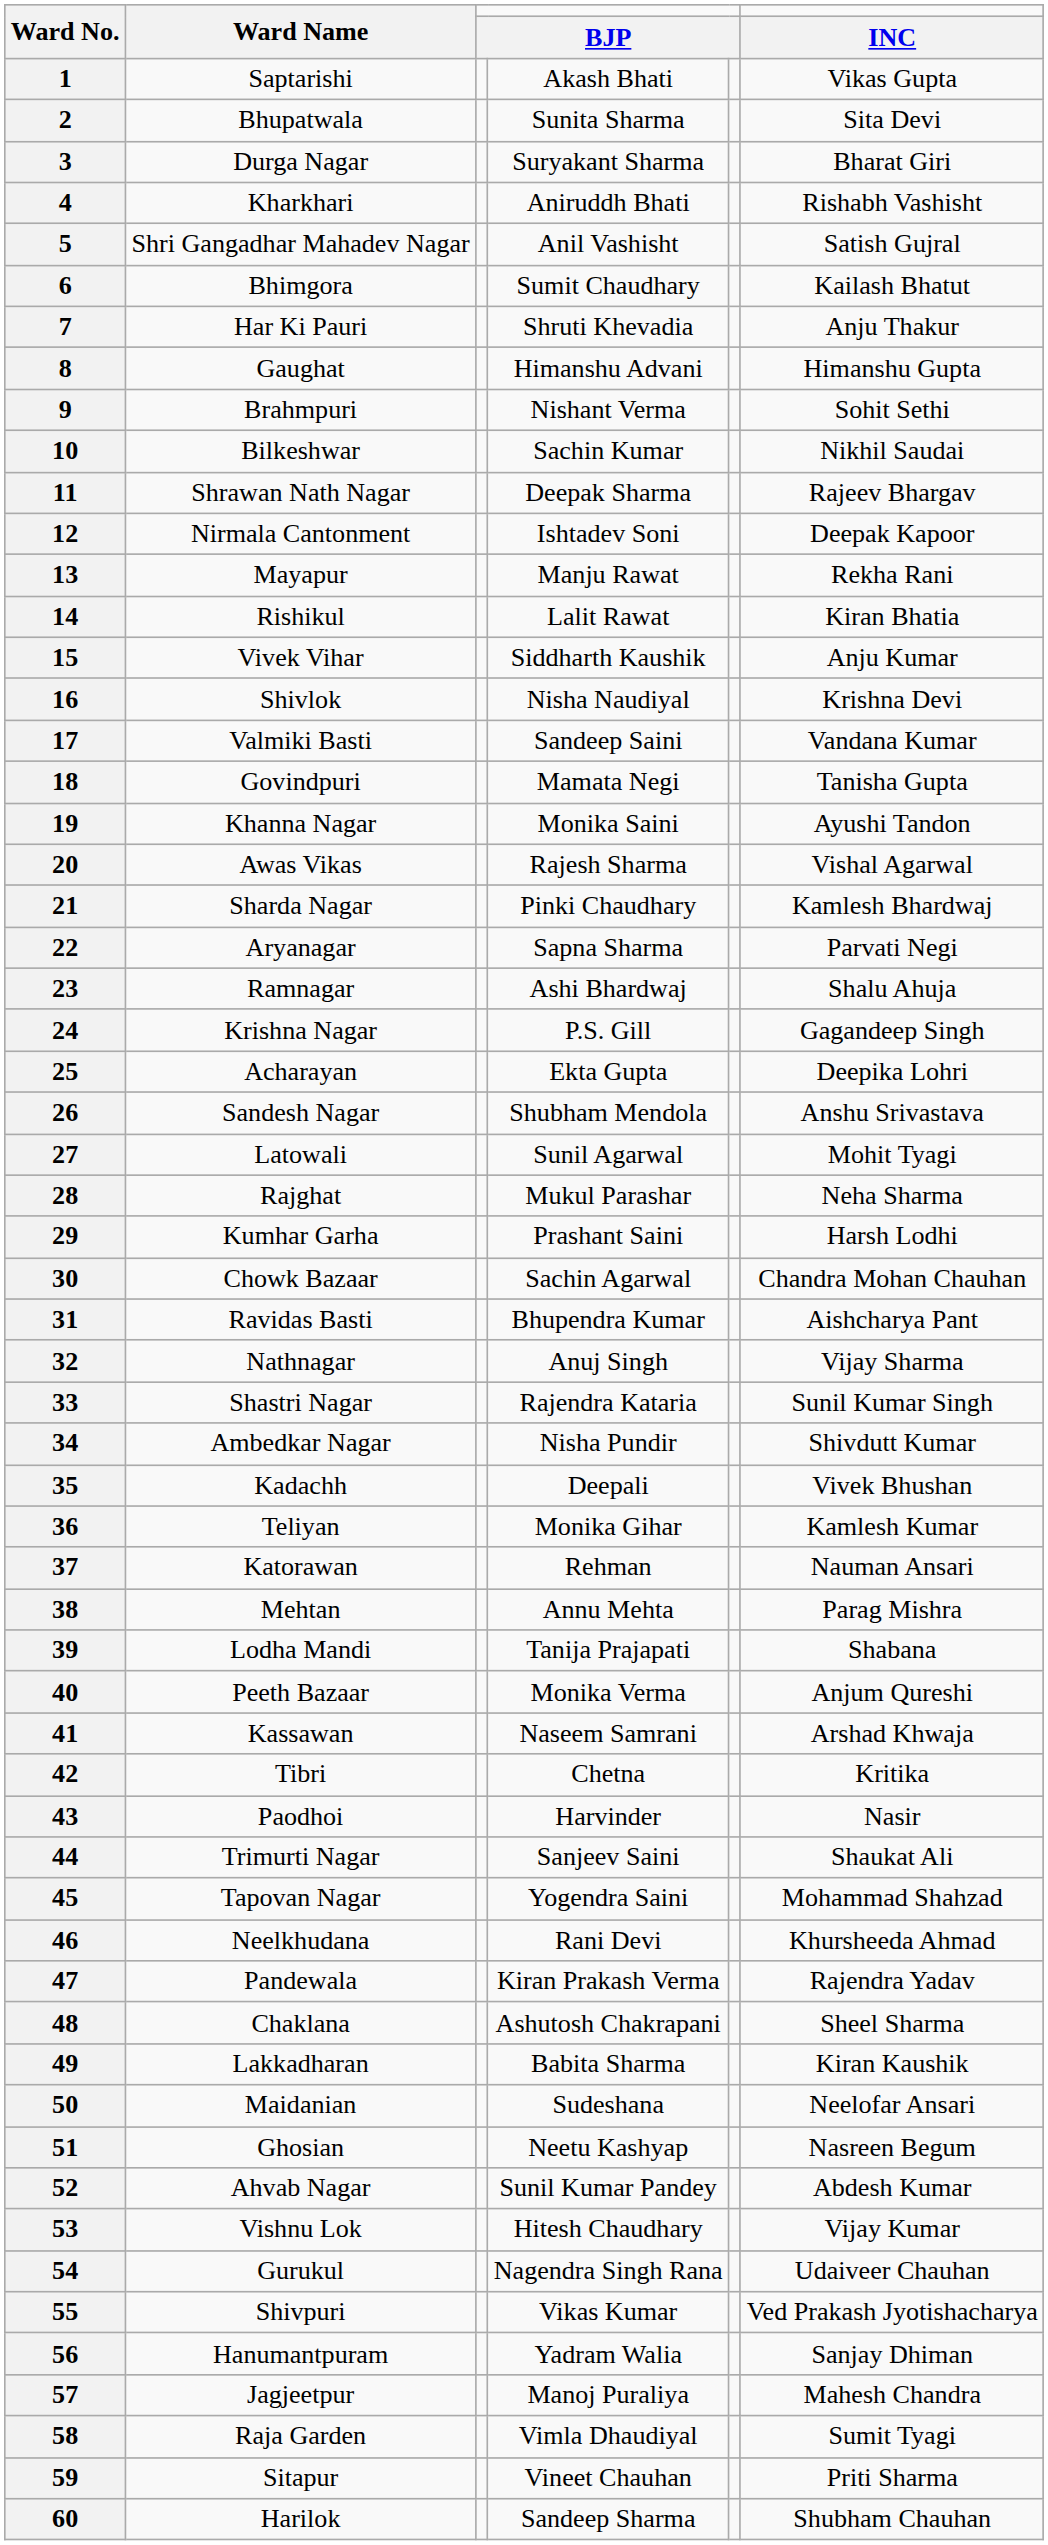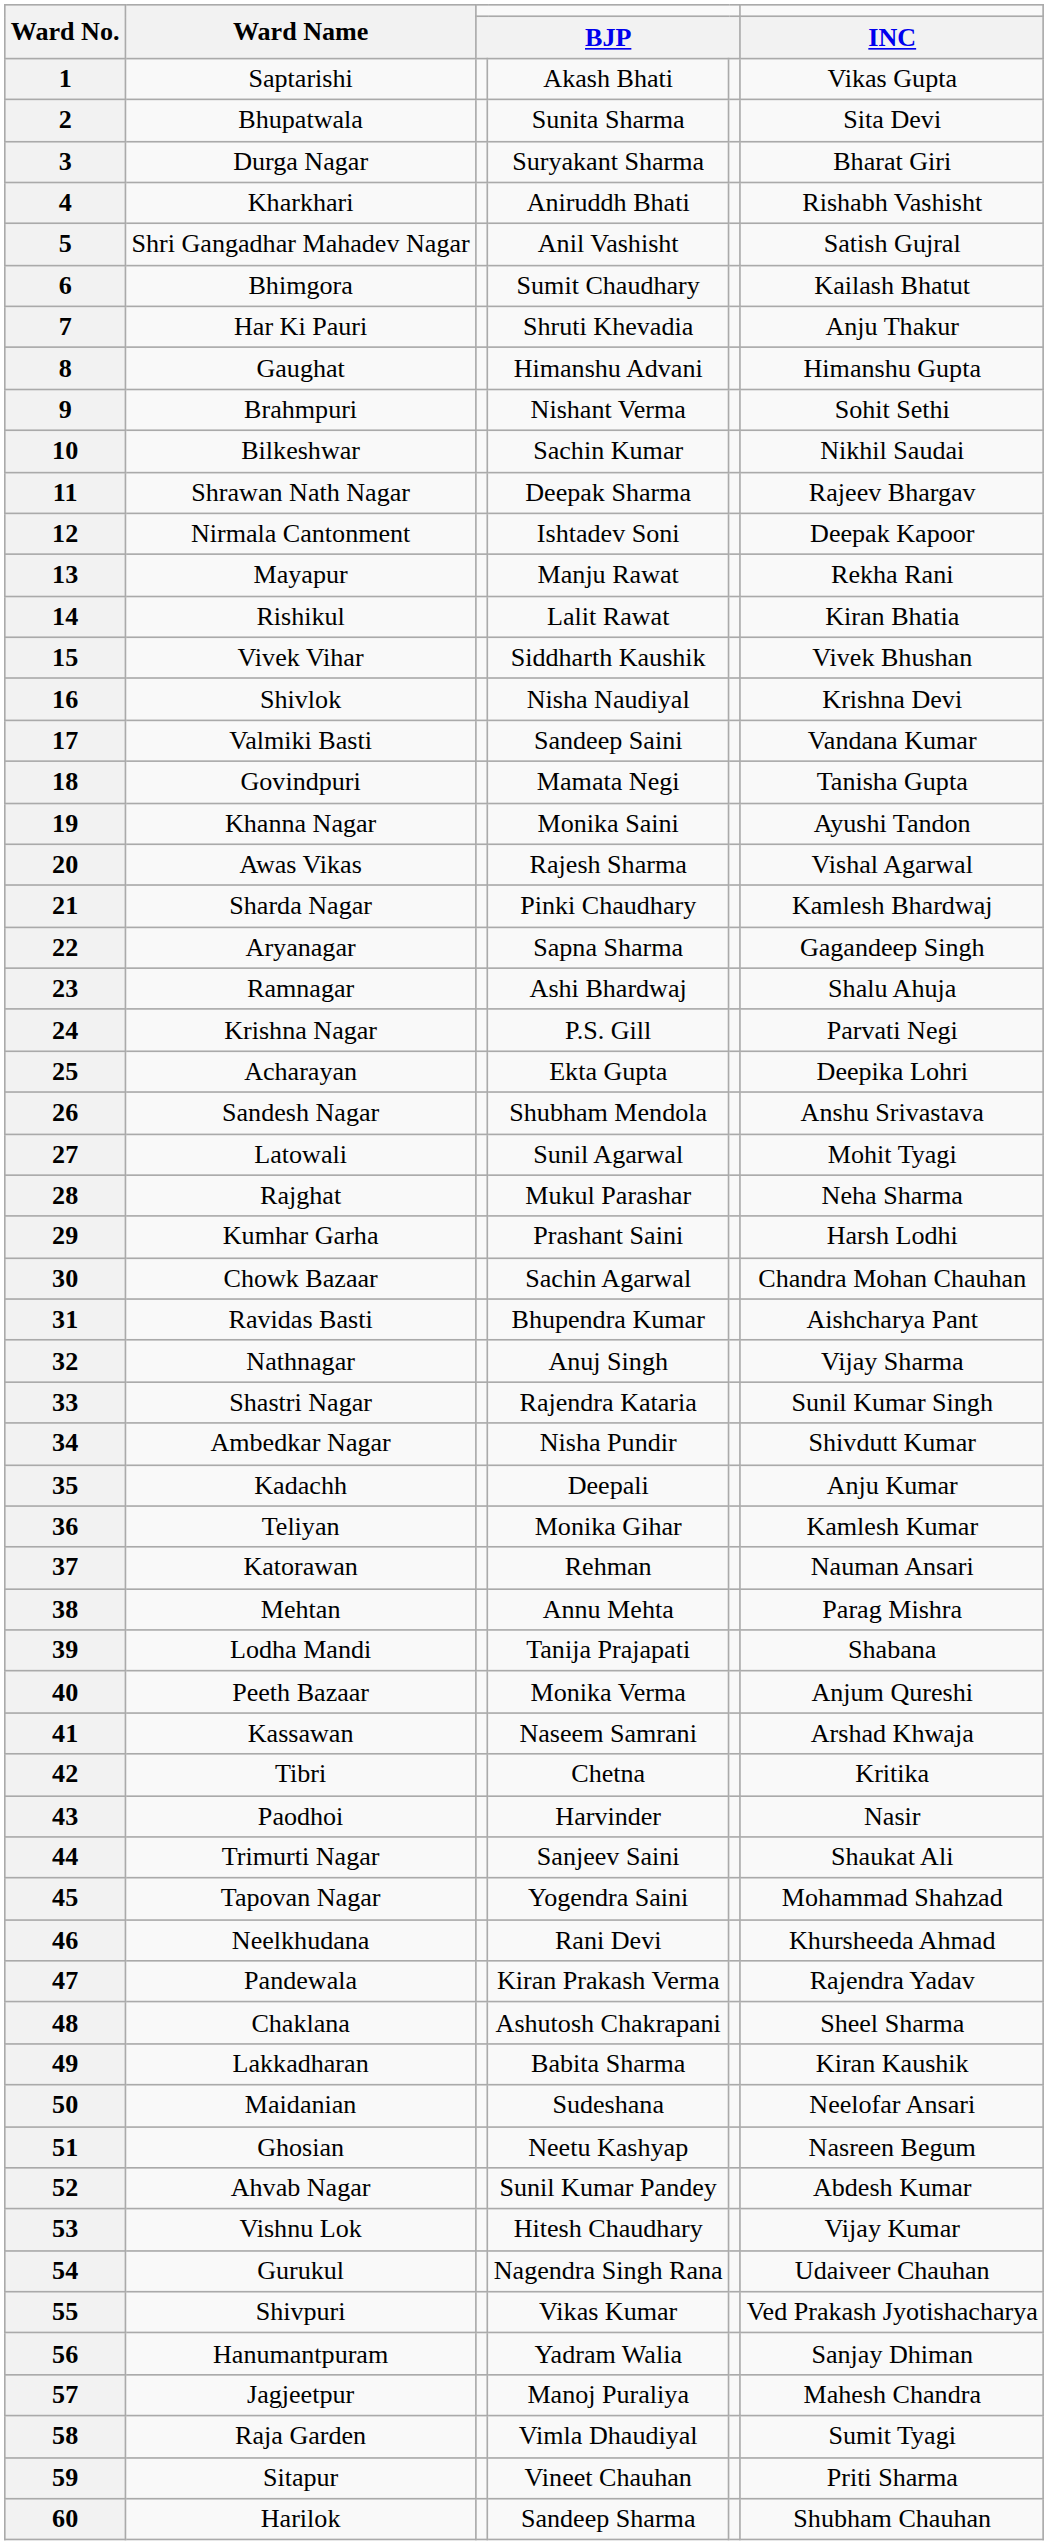(892, 657) Anju Kumar -> (892, 657) Vivek Bhushan
(892, 947) Parvati Negi -> (892, 947) Gagandeep Singh
(892, 1029) Gagandeep Singh -> (892, 1029) Parvati Negi
(892, 1484) Vivek Bhushan -> (892, 1484) Anju Kumar
